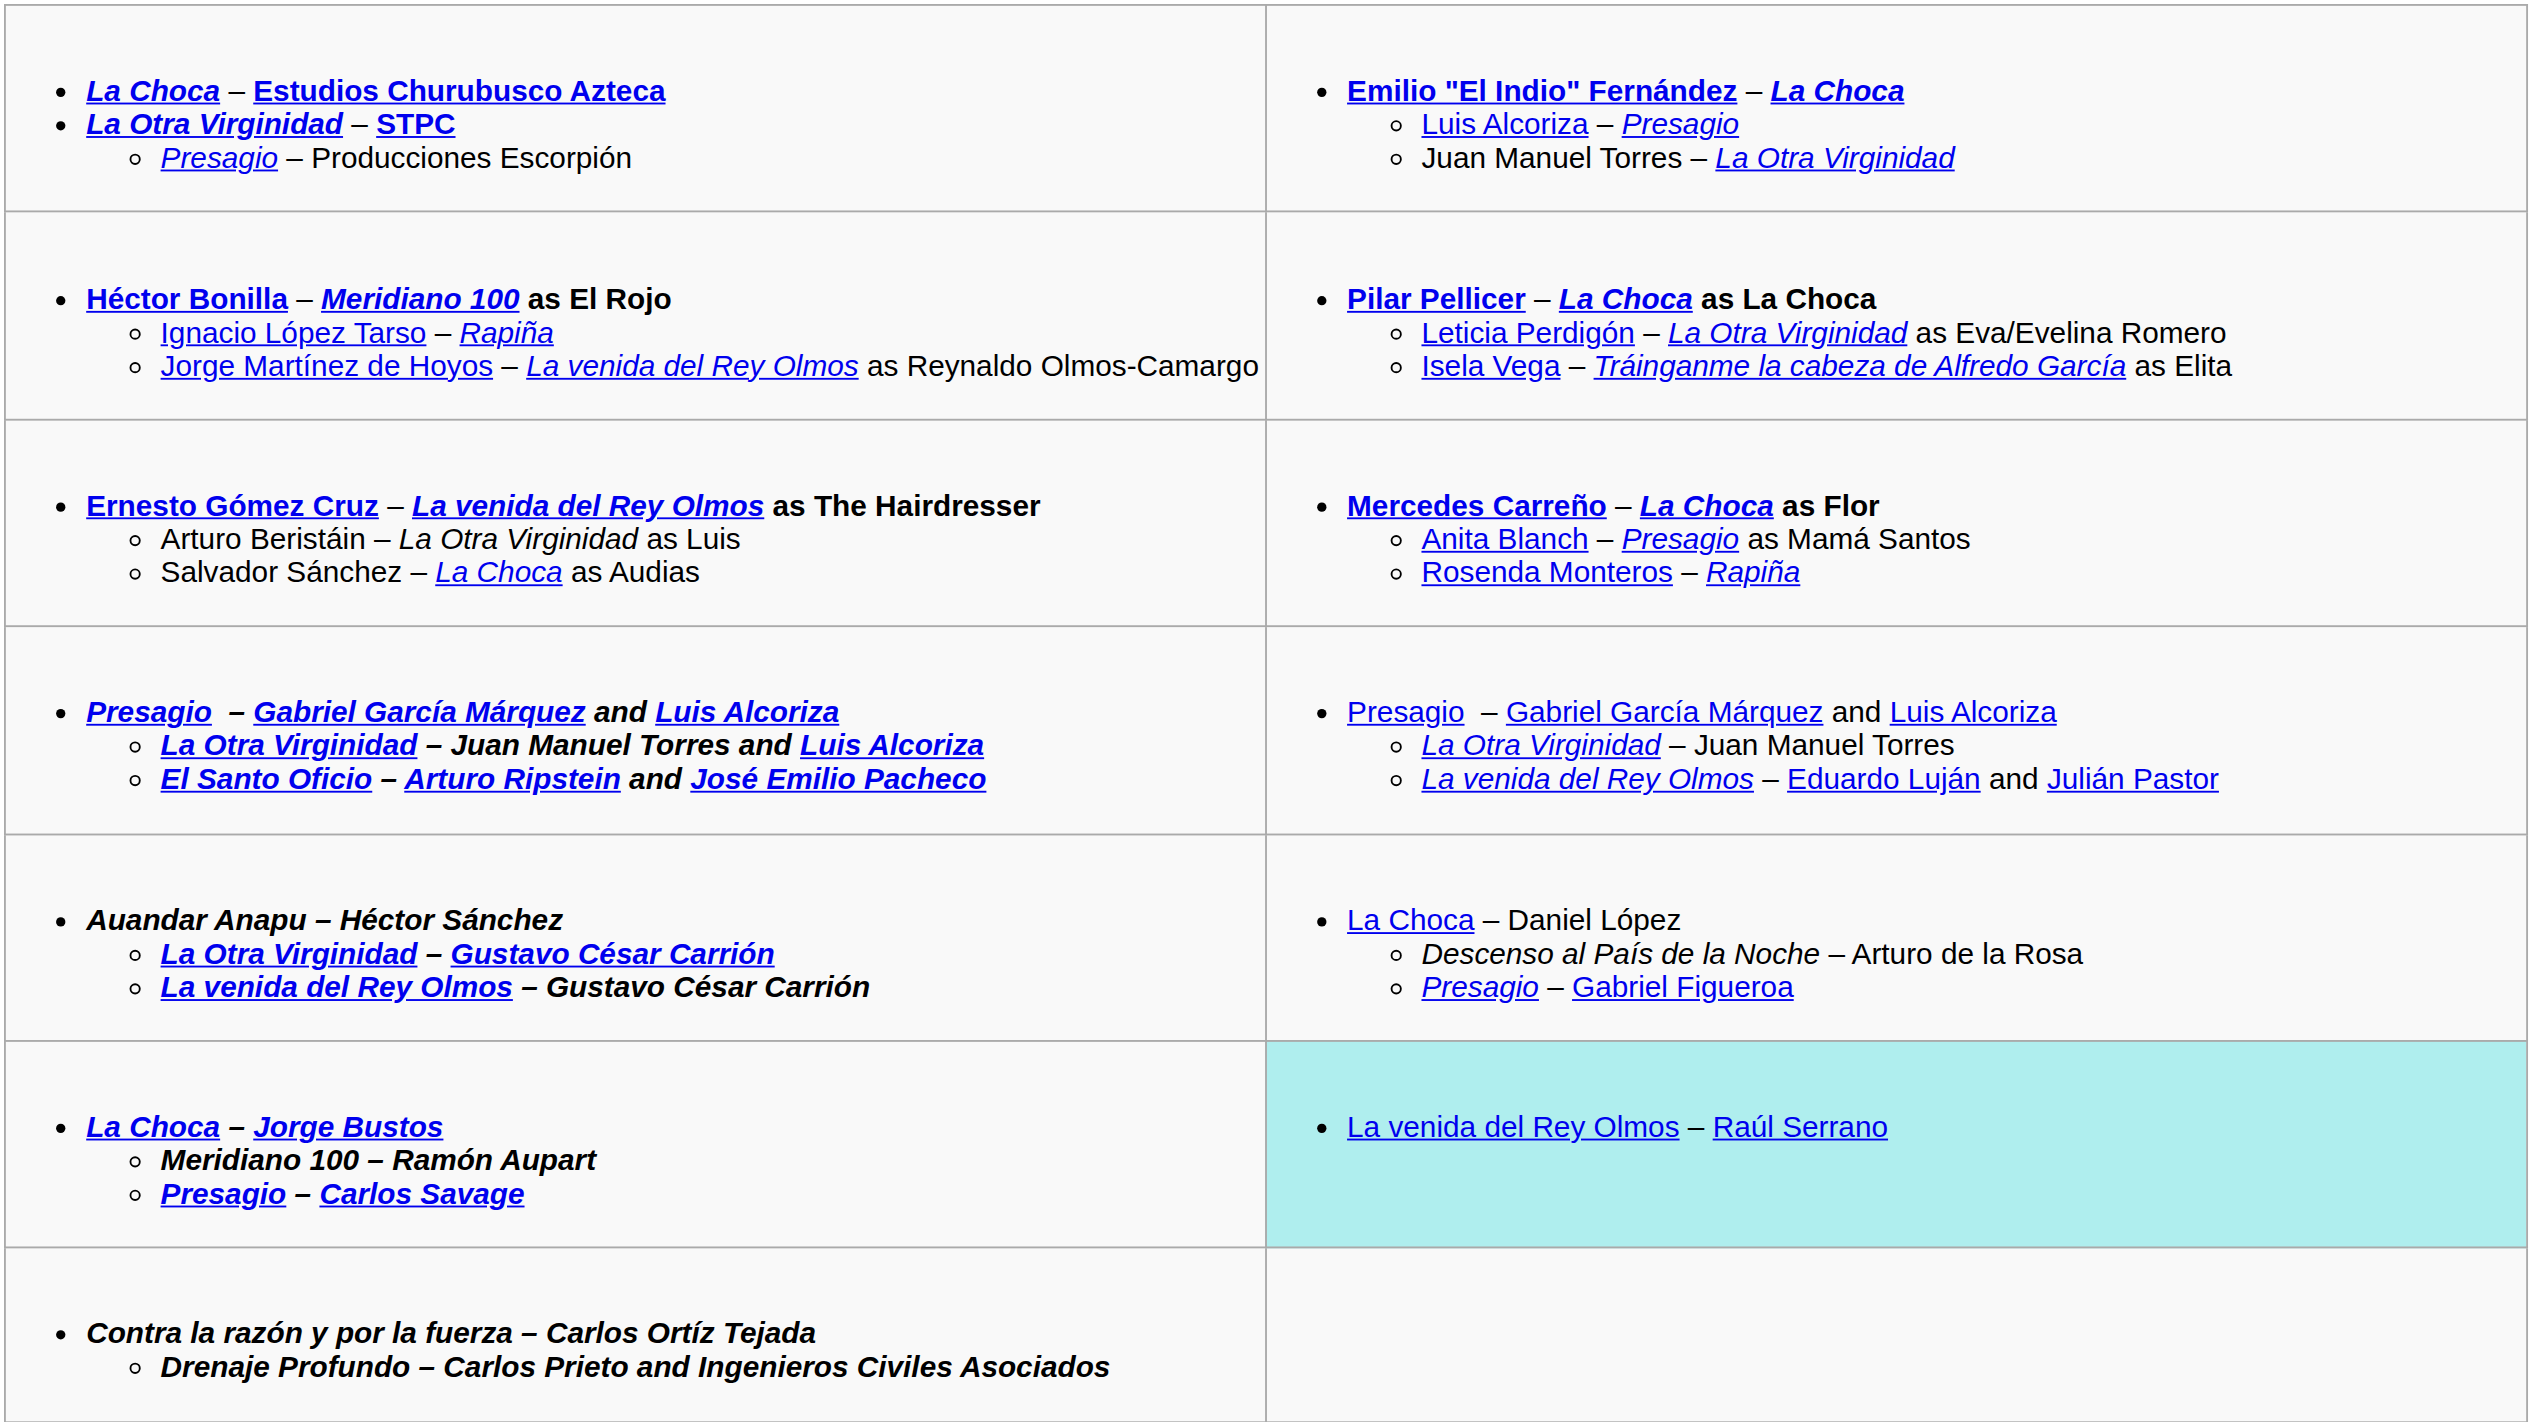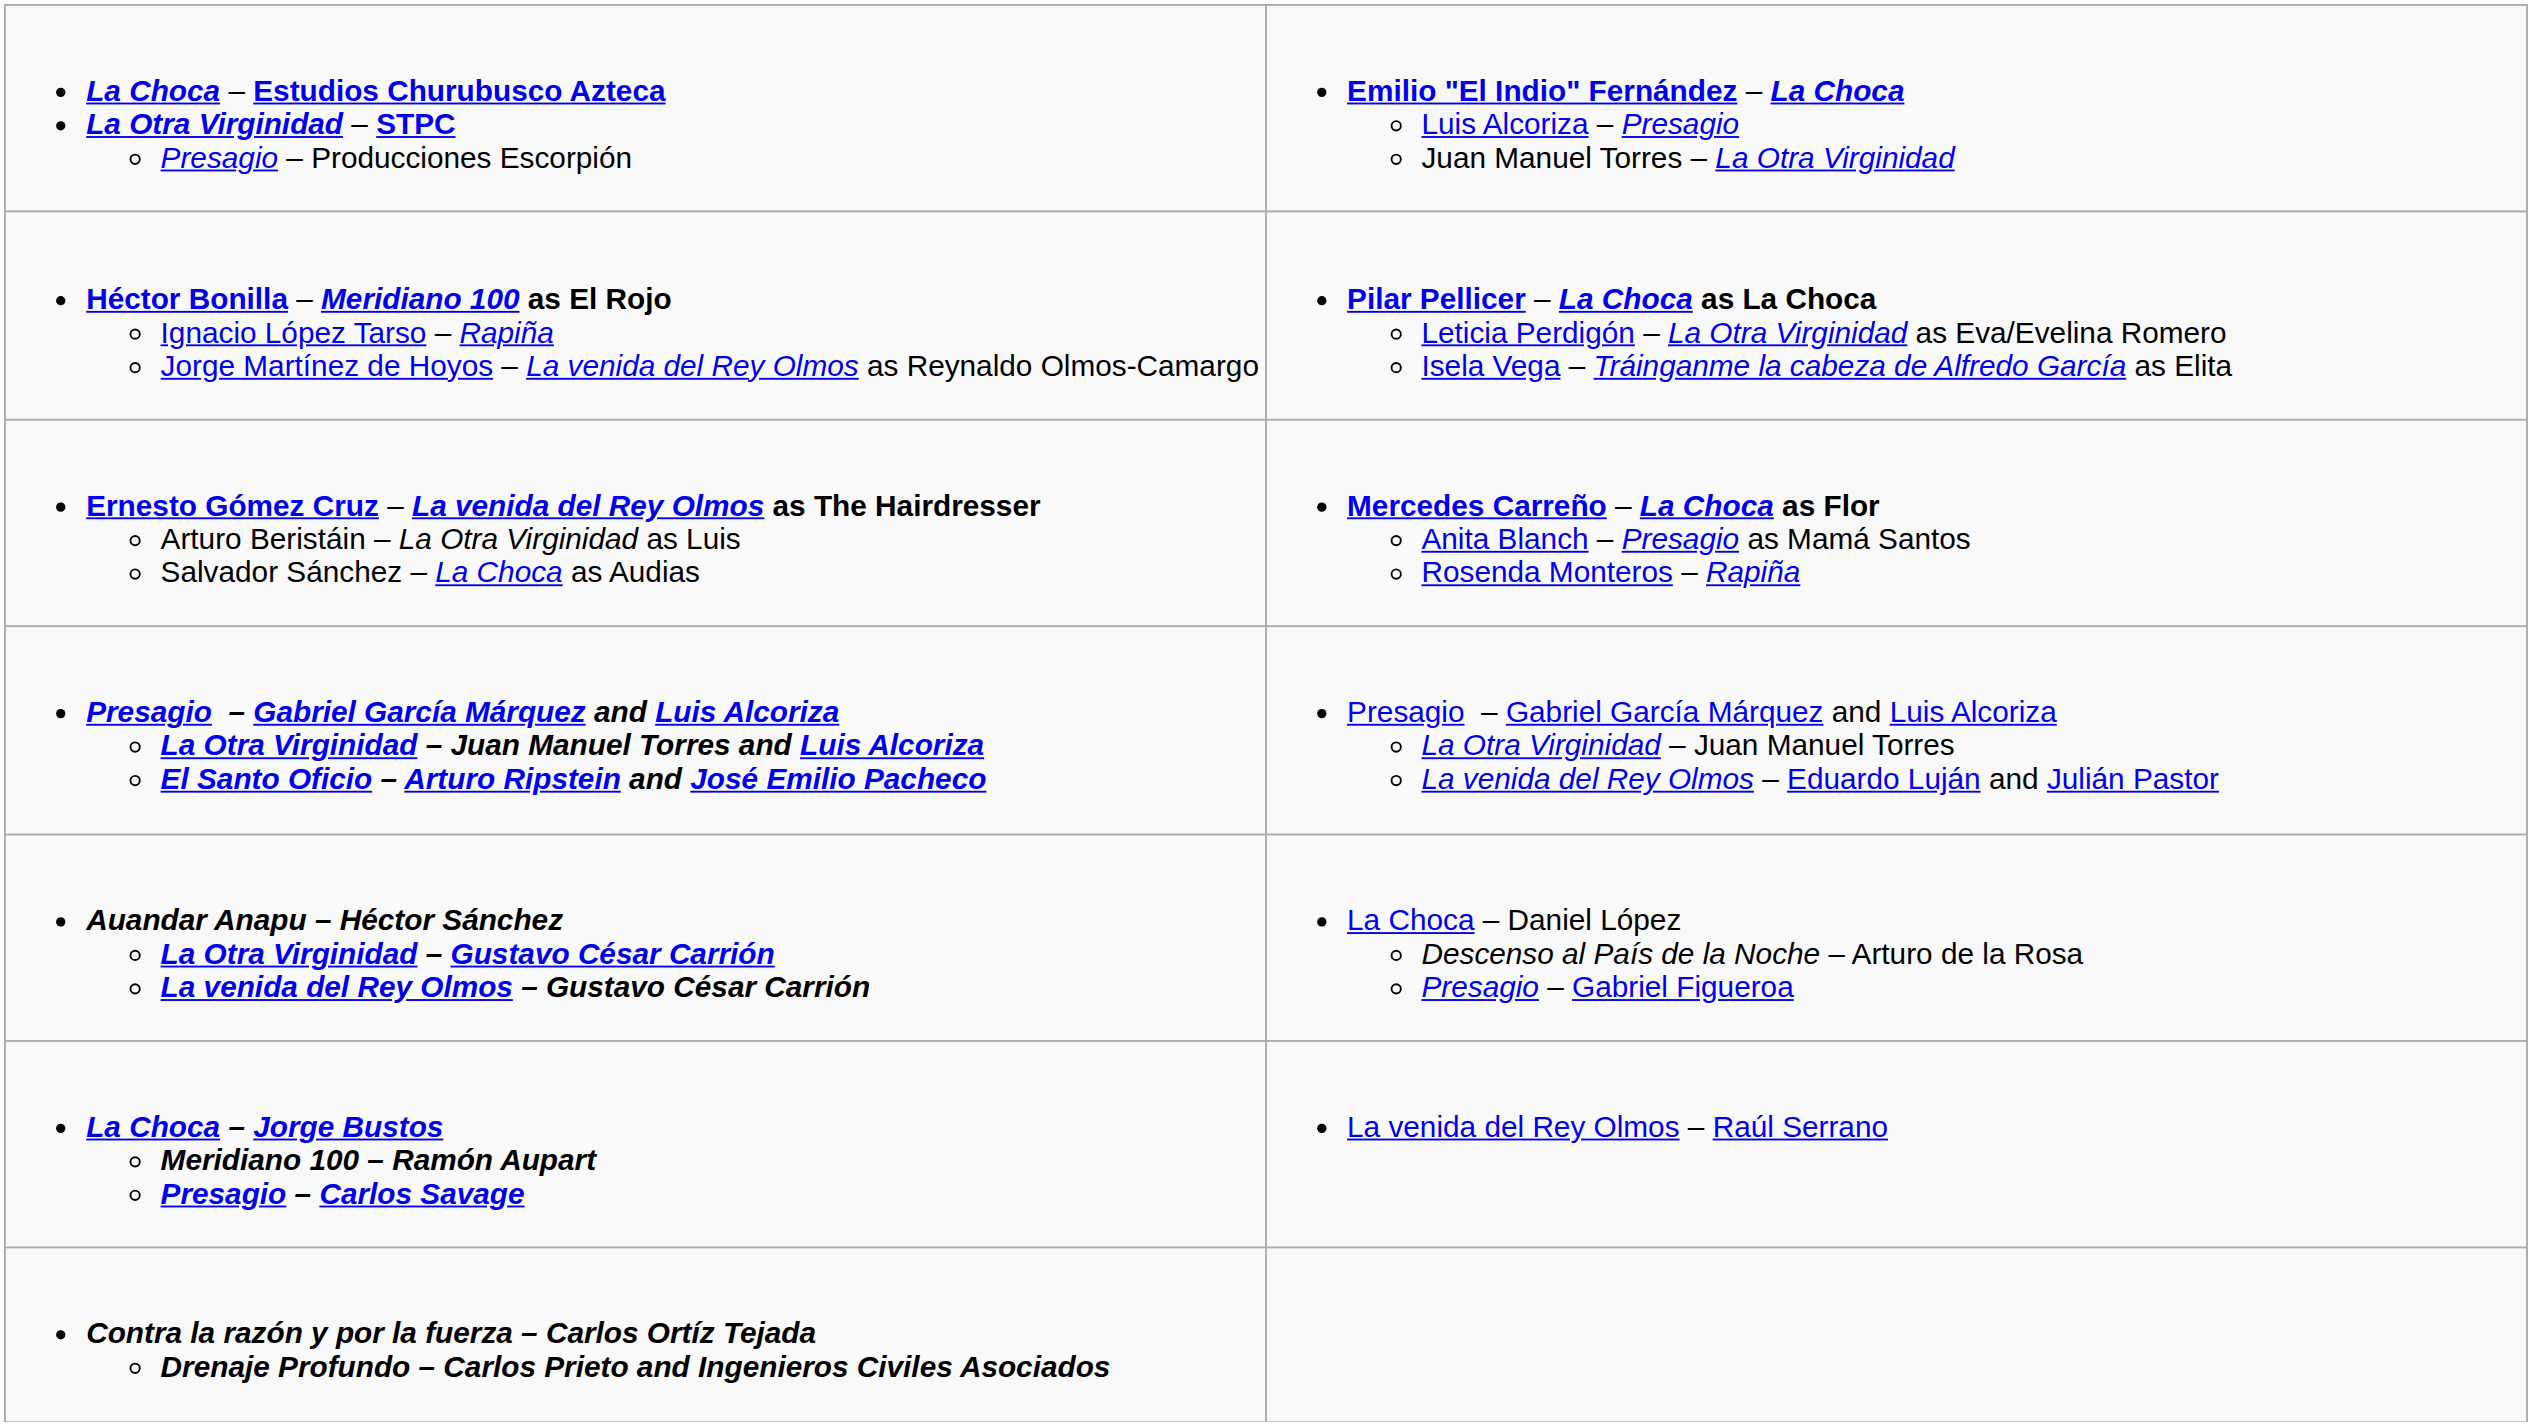(1896, 1128) paleturquoise background -> (1896, 1128) no background
